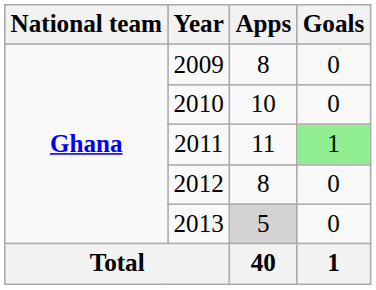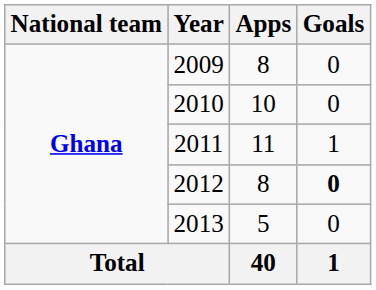(334, 143) lightgreen background -> (334, 143) no background
(334, 183) normal -> (334, 183) bold
(263, 223) lightgrey background -> (263, 223) no background
